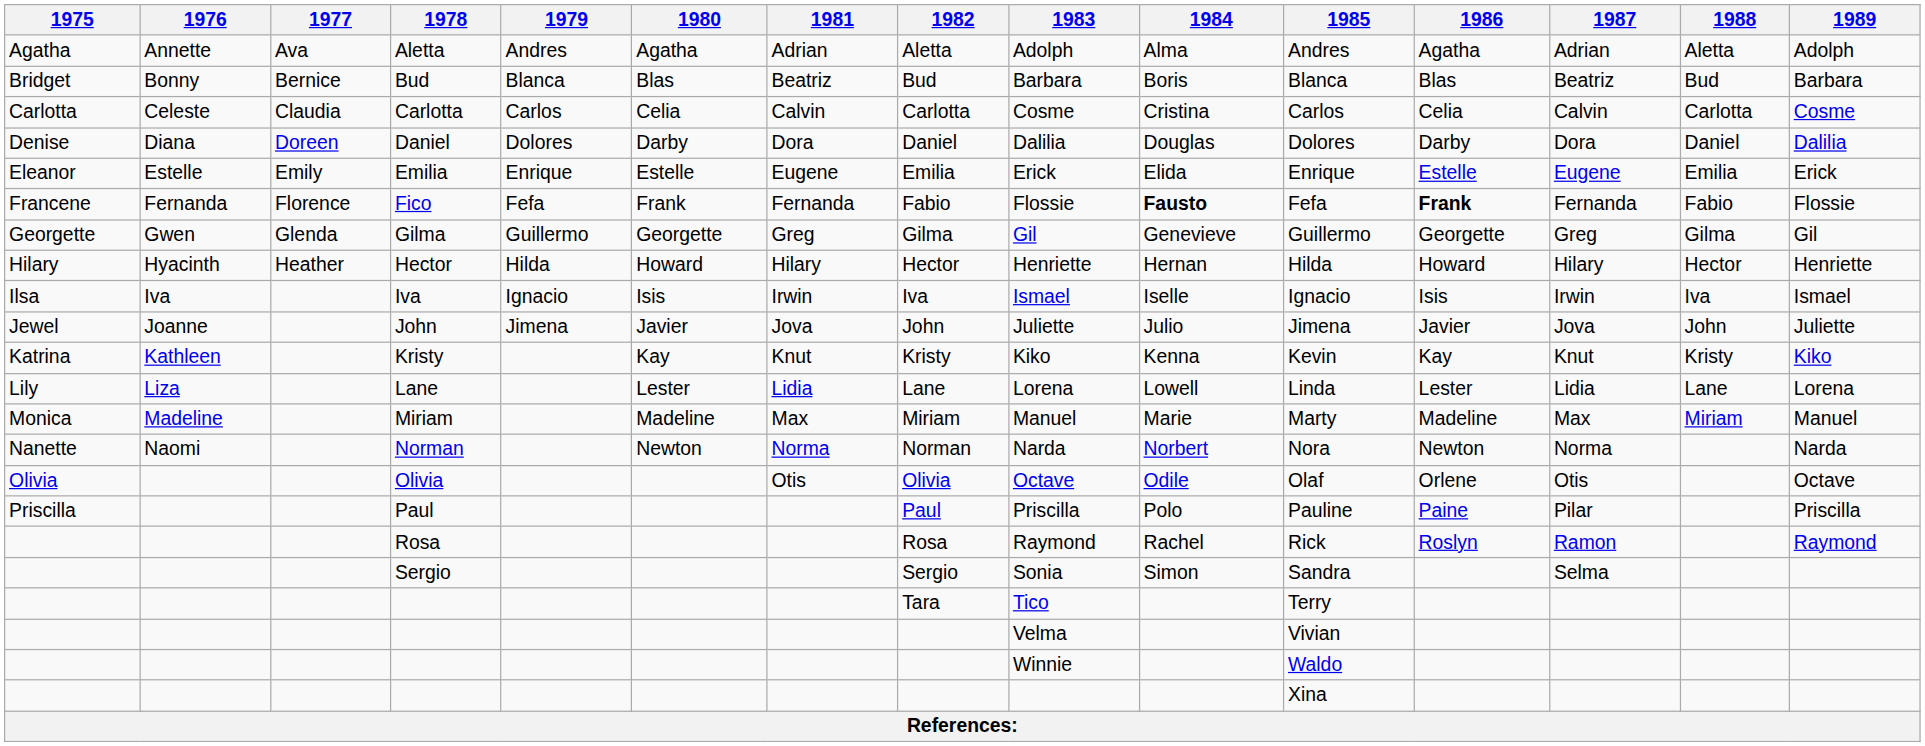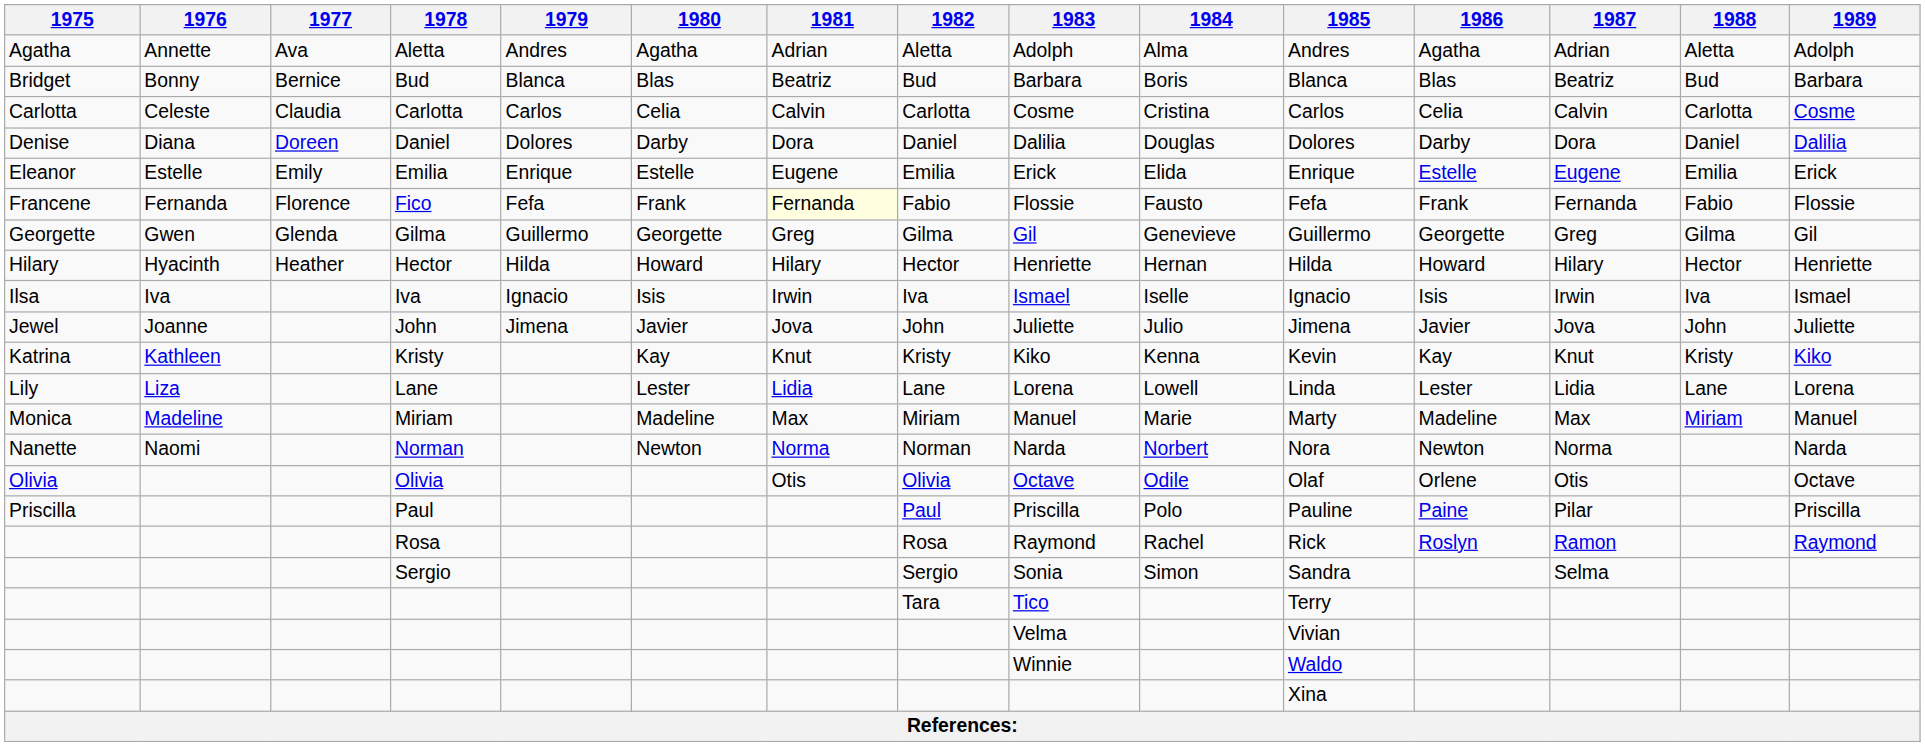(813, 204) no background -> (813, 204) lightyellow background
(1175, 204) bold -> (1173, 204) normal
(1445, 204) bold -> (1443, 204) normal
